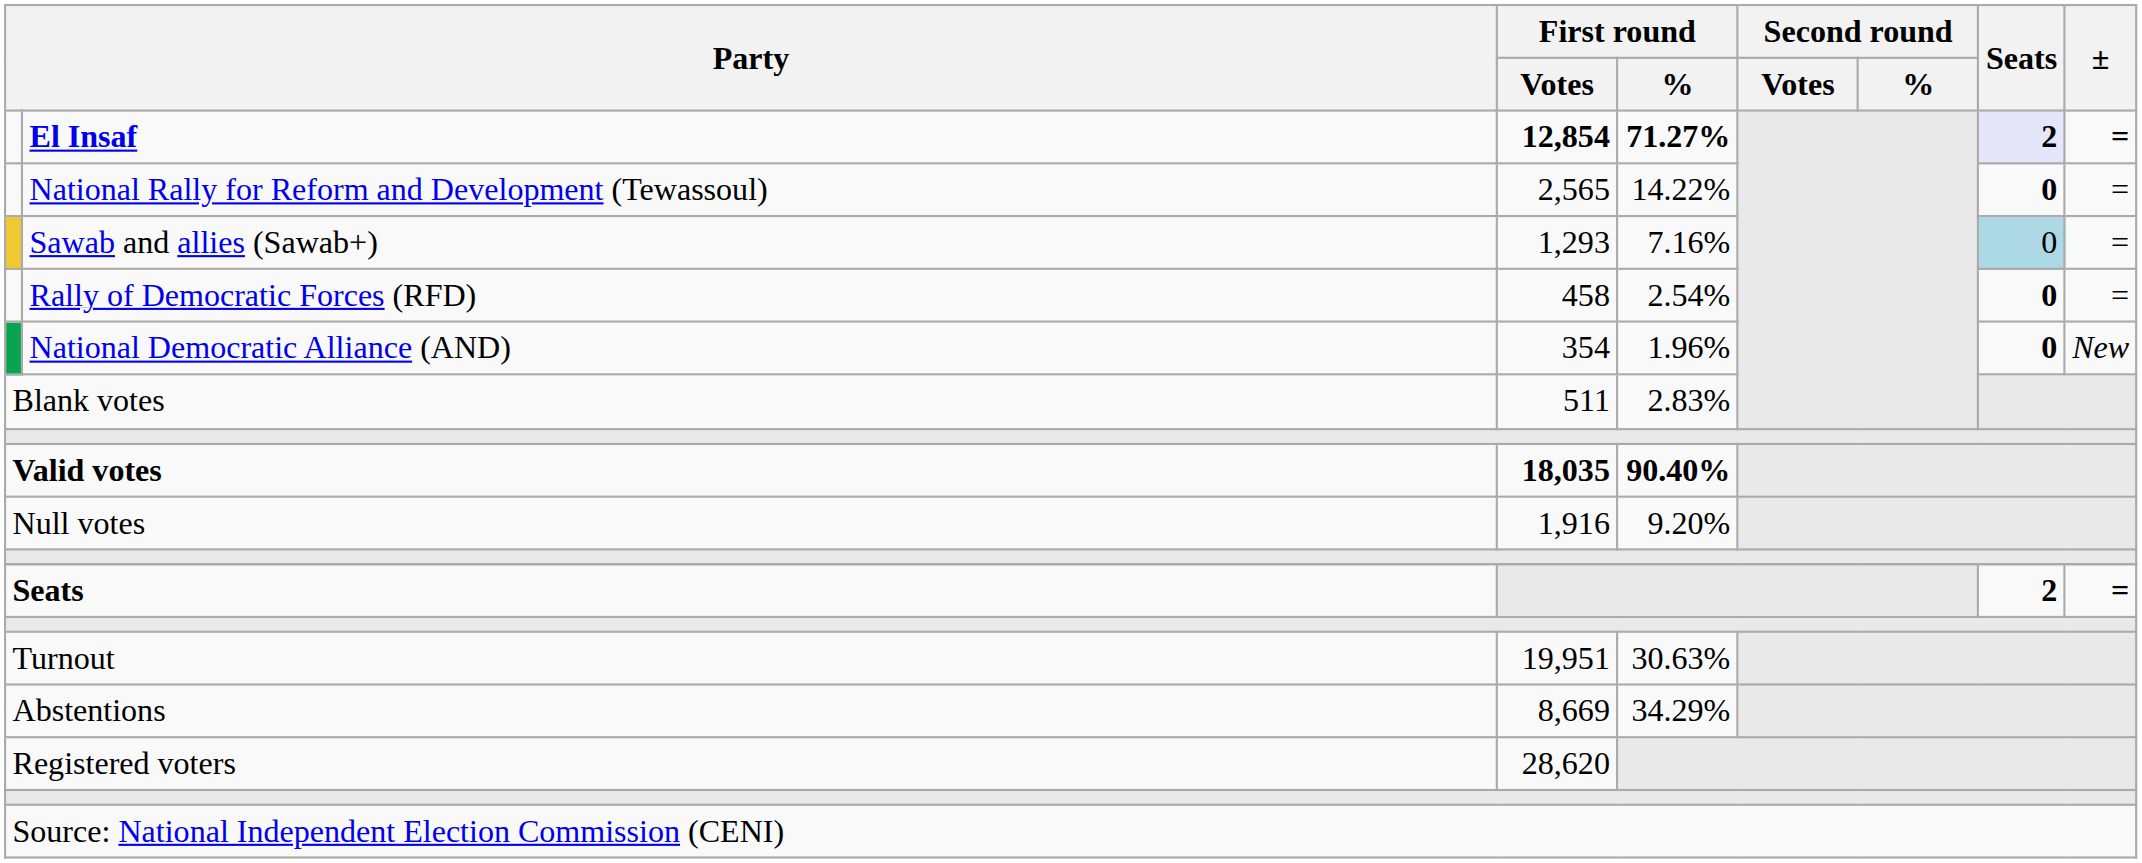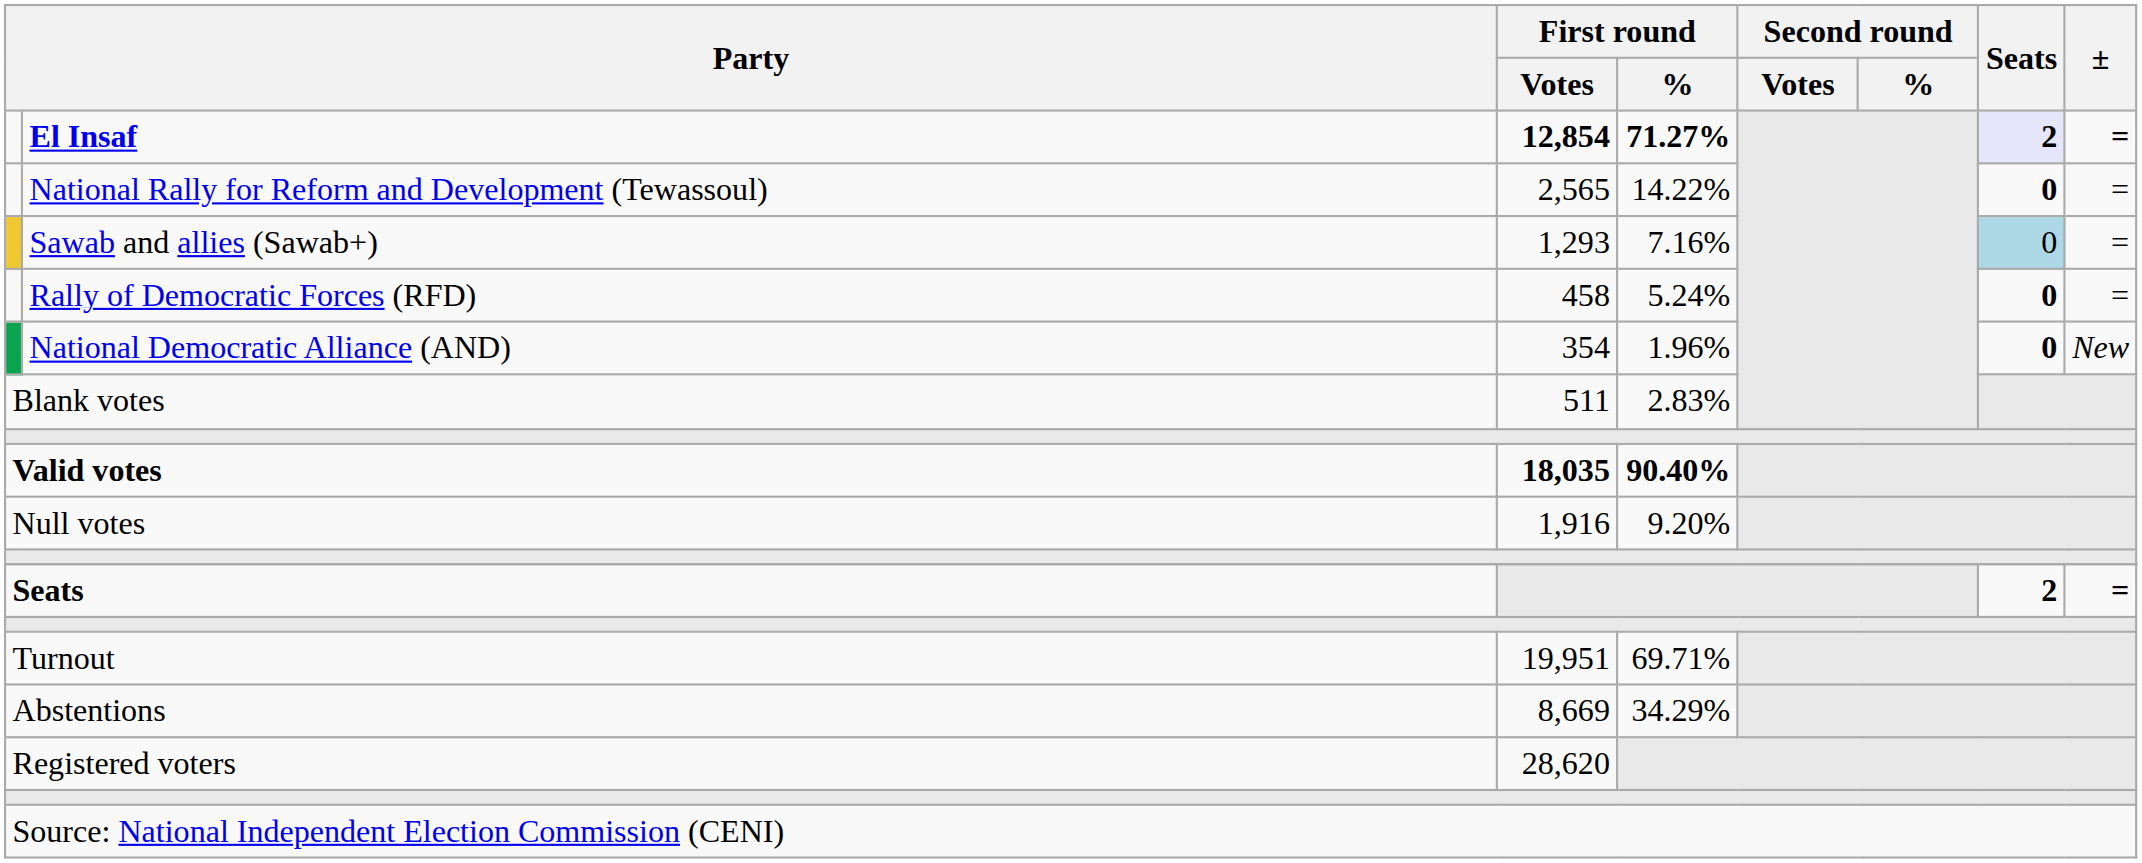(1689, 295) 2.54% -> (1689, 295) 5.24%
(1681, 657) 30.63% -> (1681, 657) 69.71%
